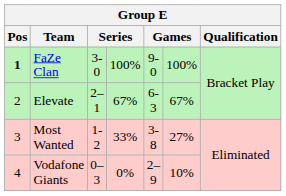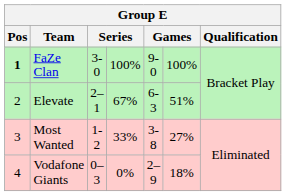(182, 100) 67% -> (182, 100) 51%
(182, 172) 10% -> (182, 172) 18%
